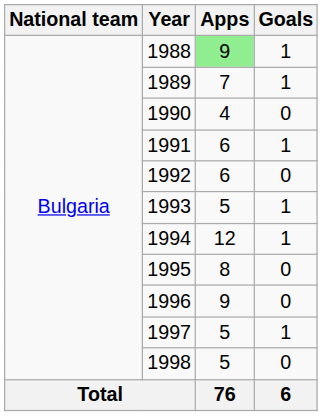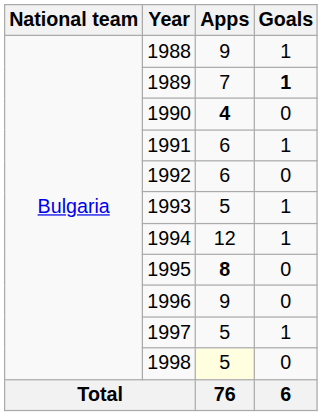(225, 51) lightgreen background -> (225, 51) no background
(286, 82) normal -> (286, 82) bold
(225, 113) normal -> (225, 113) bold
(225, 269) normal -> (225, 269) bold
(225, 363) no background -> (225, 363) lightyellow background
